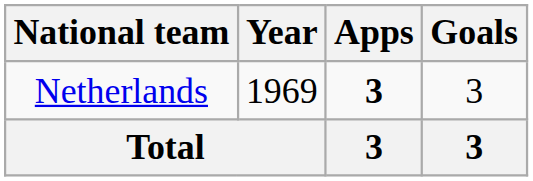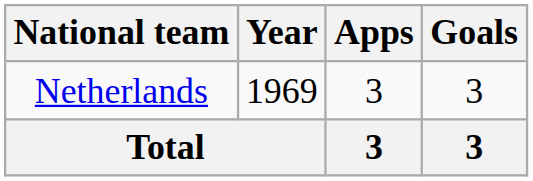(374, 89) bold -> (374, 89) normal
